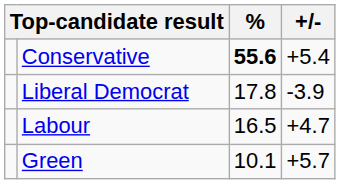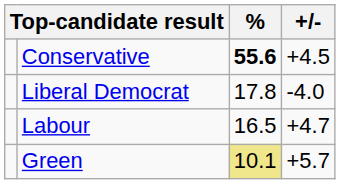(308, 56) +5.4 -> (308, 56) +4.5
(305, 91) -3.9 -> (305, 91) -4.0
(255, 160) no background -> (255, 160) khaki background
